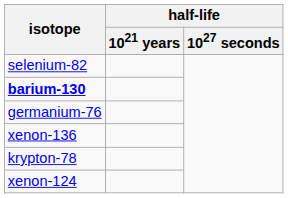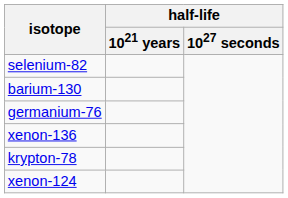(47, 89) bold -> (45, 89) normal
